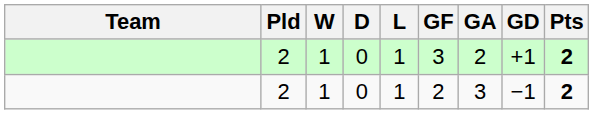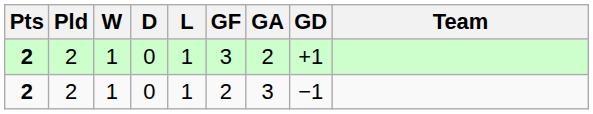columns swapped: (133, 21) <-> (567, 21)
